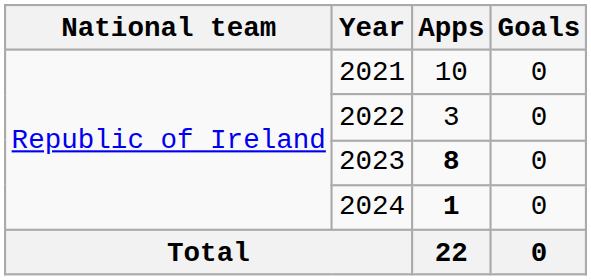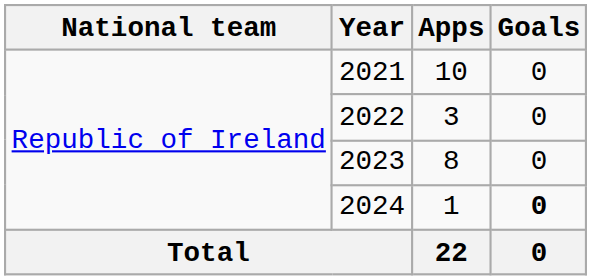(451, 162) bold -> (451, 162) normal
(451, 207) bold -> (451, 207) normal
(539, 207) normal -> (539, 207) bold
